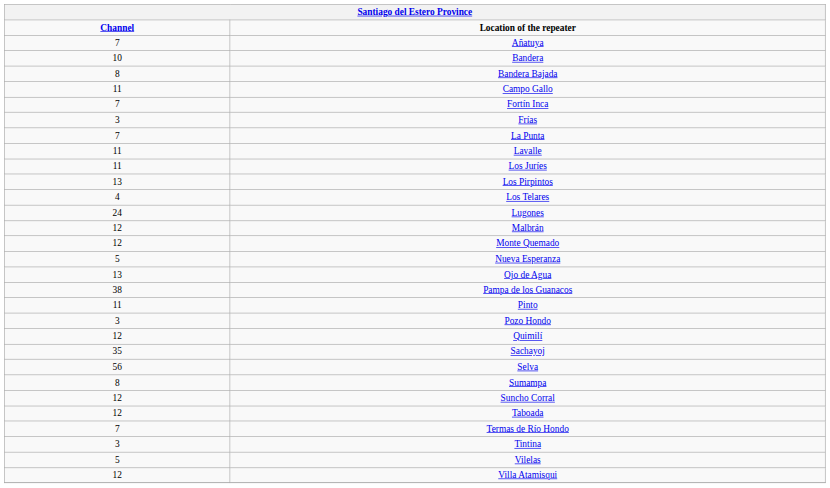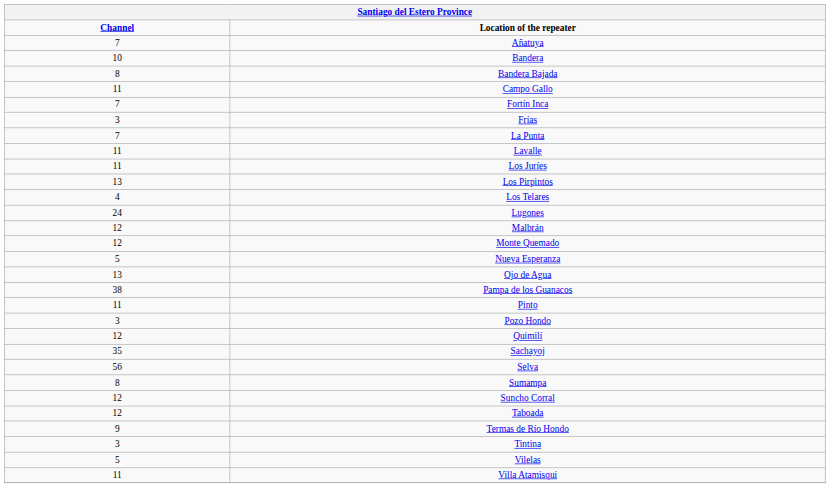(117, 429) 7 -> (117, 429) 9
(117, 475) 12 -> (117, 475) 11
